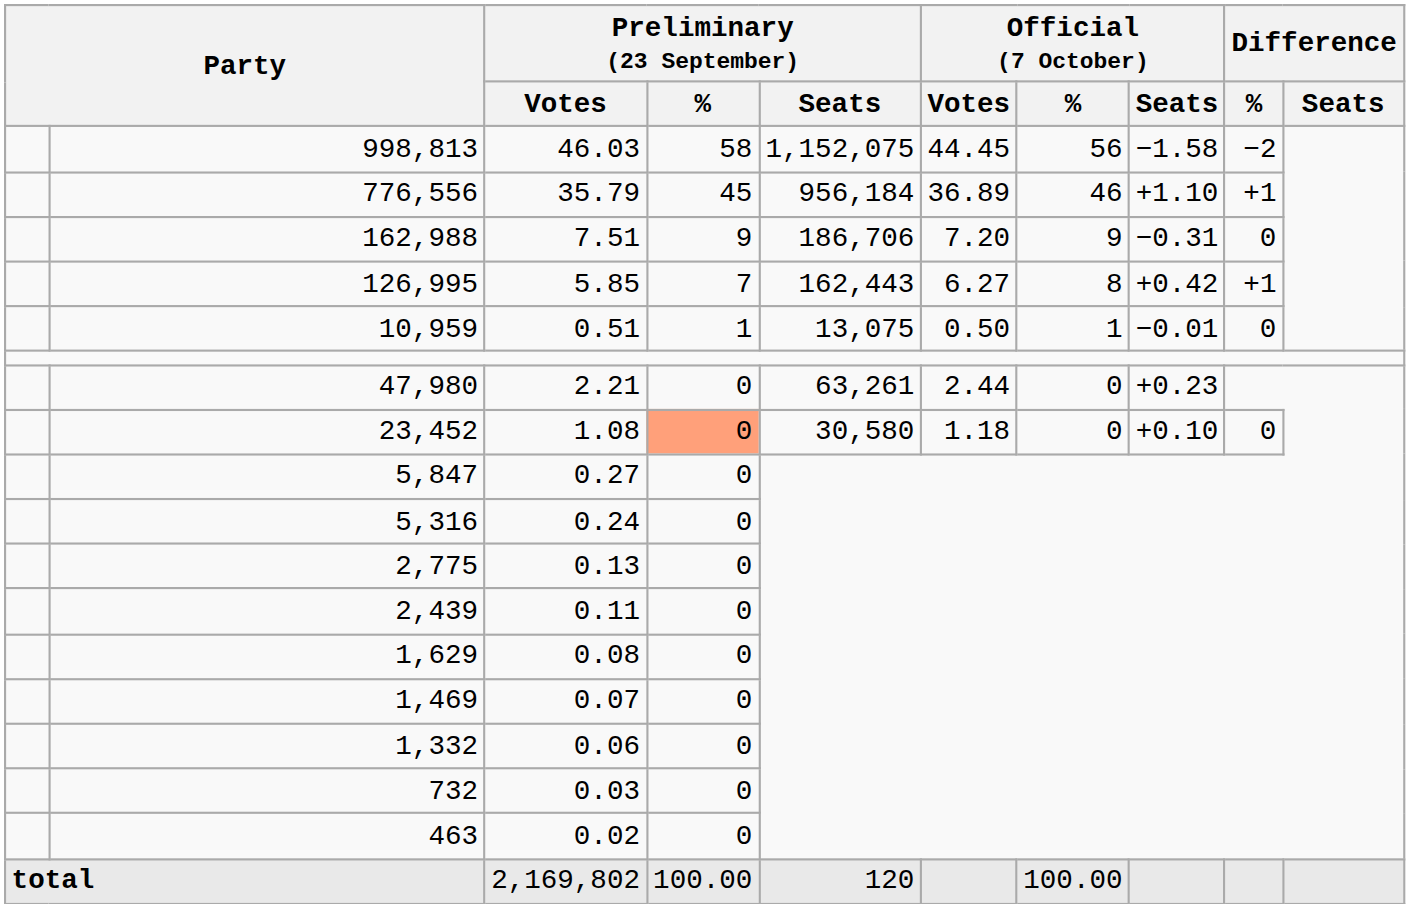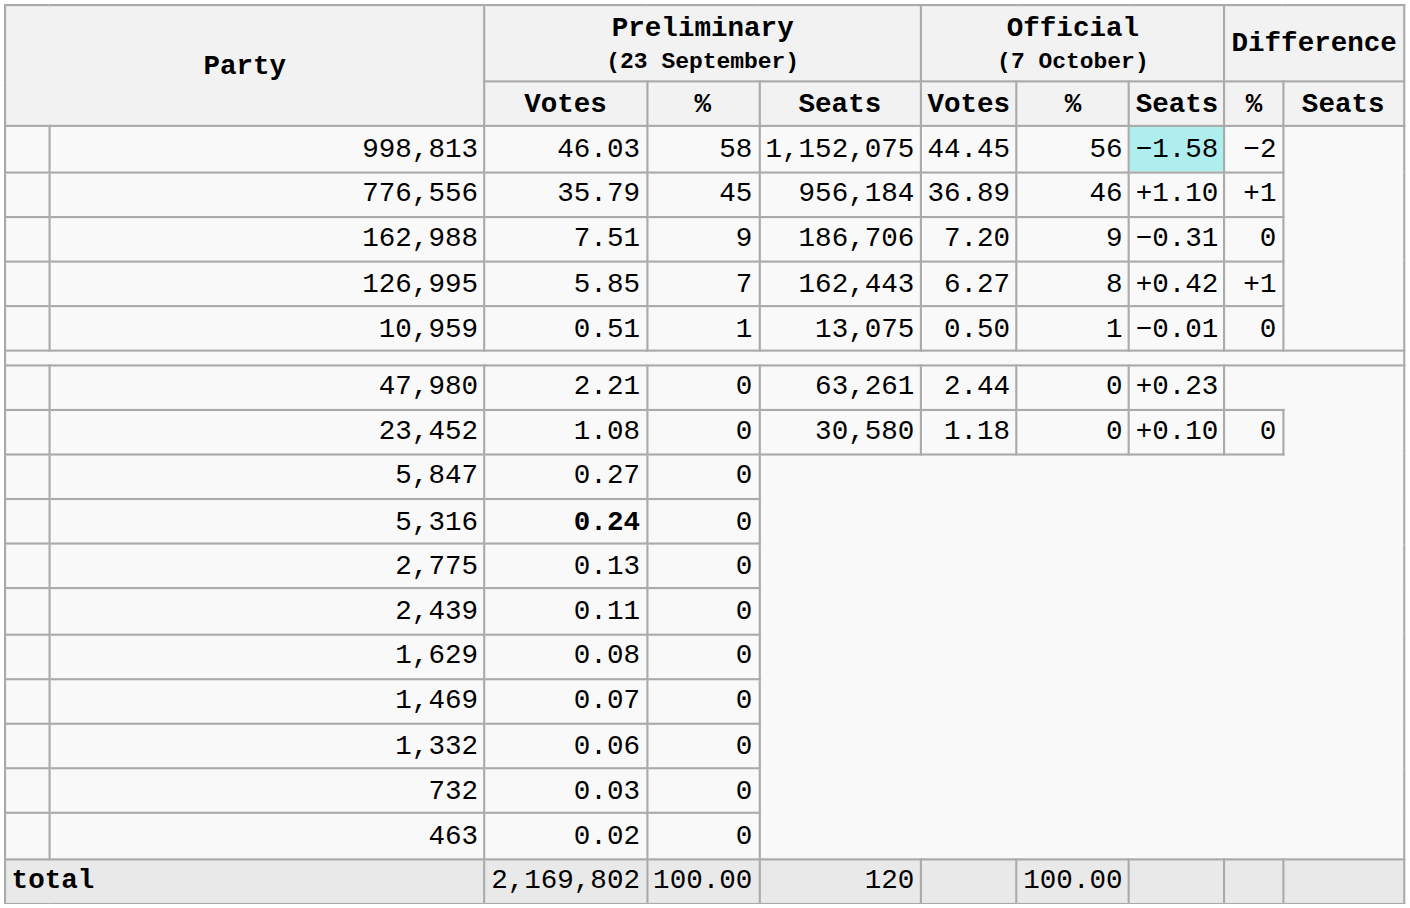(1177, 149) no background -> (1177, 149) paleturquoise background
(744, 432) lightsalmon background -> (744, 432) no background
(607, 522) normal -> (607, 522) bold
